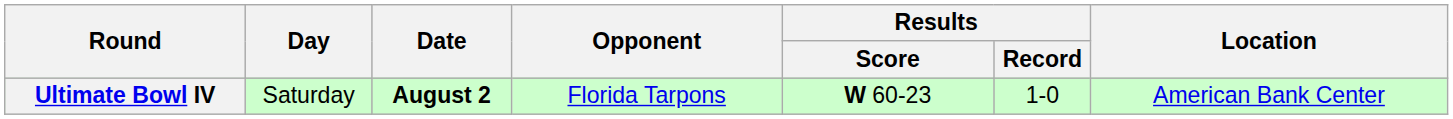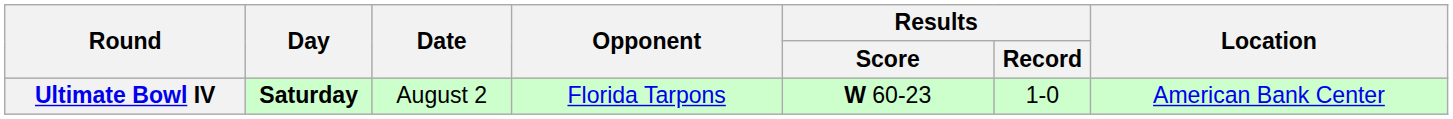(309, 95) normal -> (309, 95) bold
(442, 95) bold -> (442, 95) normal
